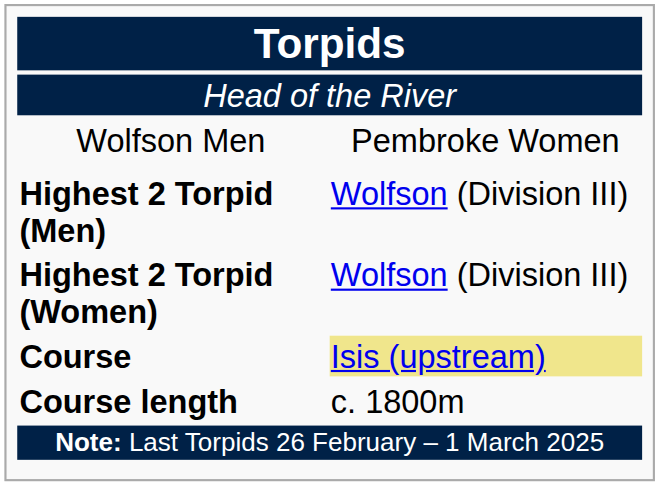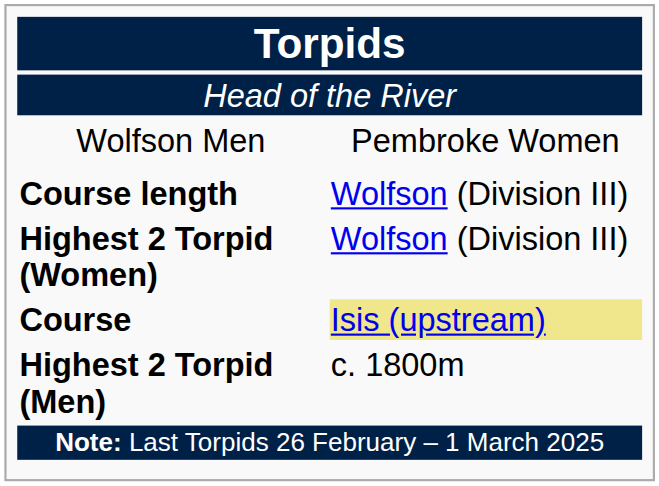(146, 212) Highest 2 Torpid (Men) -> (129, 193) Course length
(129, 401) Course length -> (146, 383) Highest 2 Torpid (Men)
